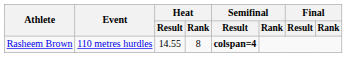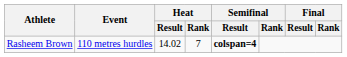(170, 44) 14.55 -> (170, 44) 14.02
(198, 44) 8 -> (198, 44) 7
